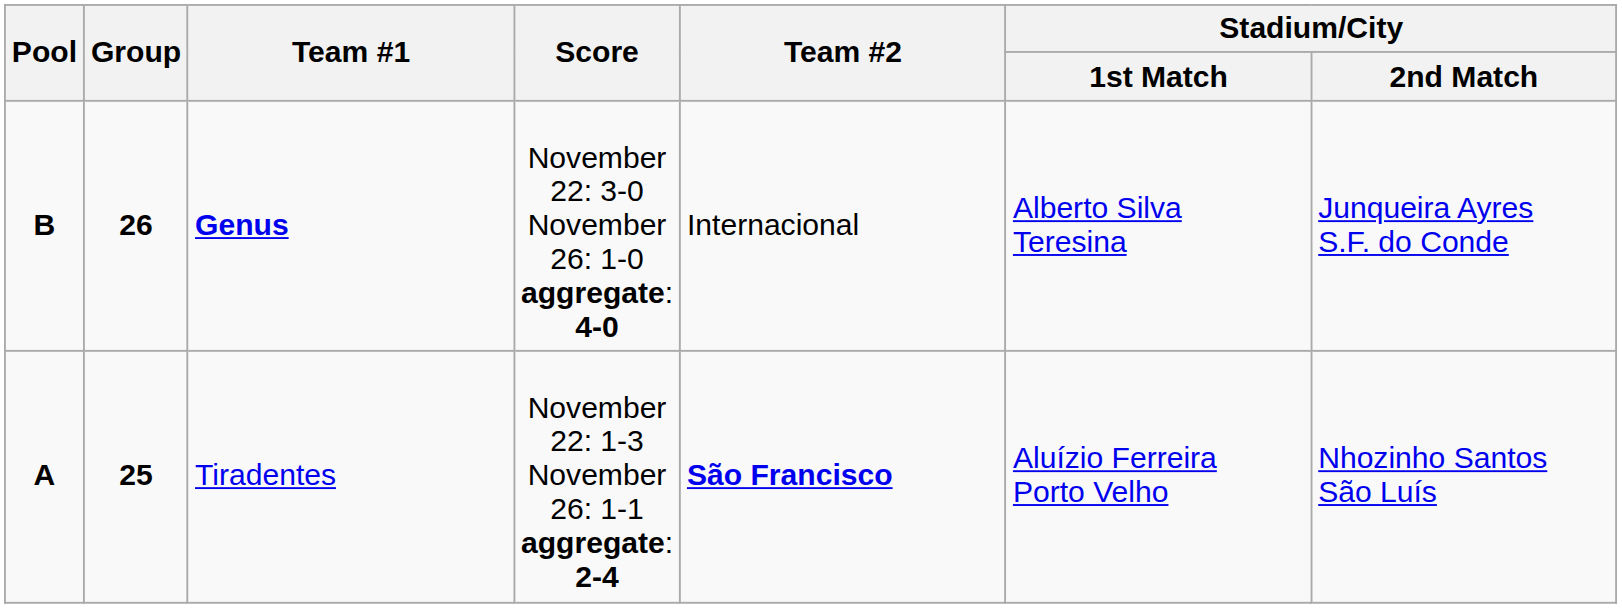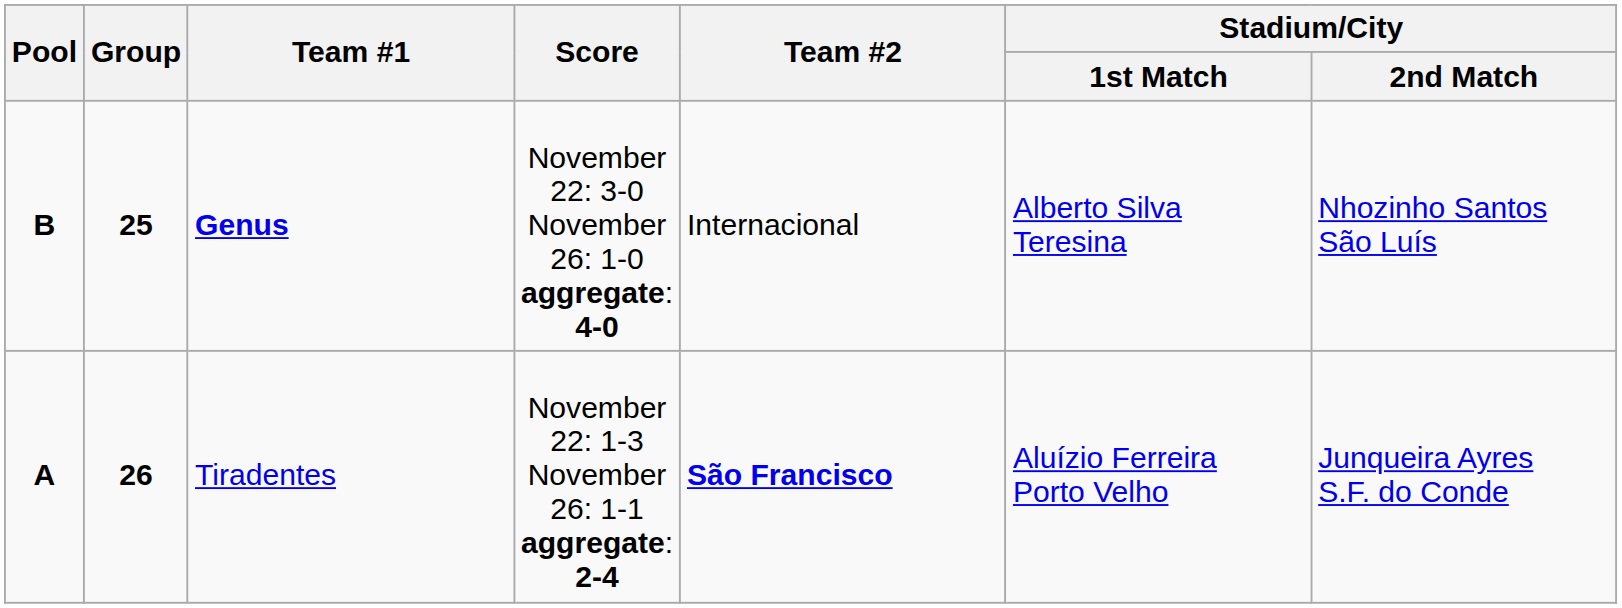(136, 225) 26 -> (136, 225) 25
(1426, 225) Junqueira Ayres S.F. do Conde -> (1433, 225) Nhozinho Santos São Luís
(136, 476) 25 -> (136, 476) 26
(1433, 476) Nhozinho Santos São Luís -> (1426, 476) Junqueira Ayres S.F. do Conde
